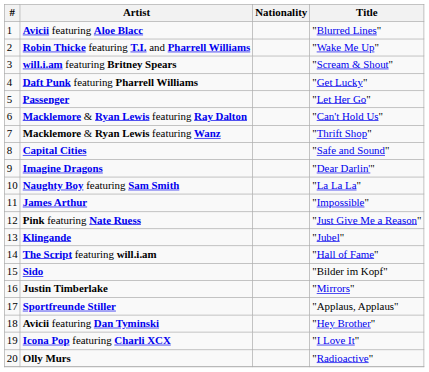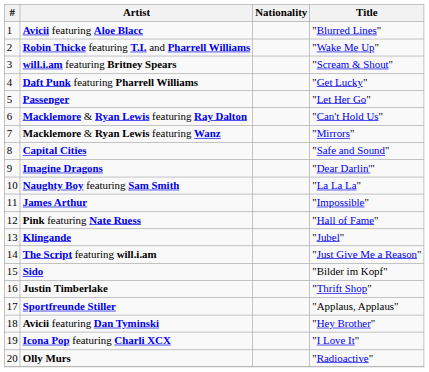(342, 133) "Thrift Shop" -> (333, 133) "Mirrors"
(367, 220) "Just Give Me a Reason" -> (345, 220) "Hall of Fame"
(345, 254) "Hall of Fame" -> (367, 254) "Just Give Me a Reason"
(333, 289) "Mirrors" -> (342, 289) "Thrift Shop"
